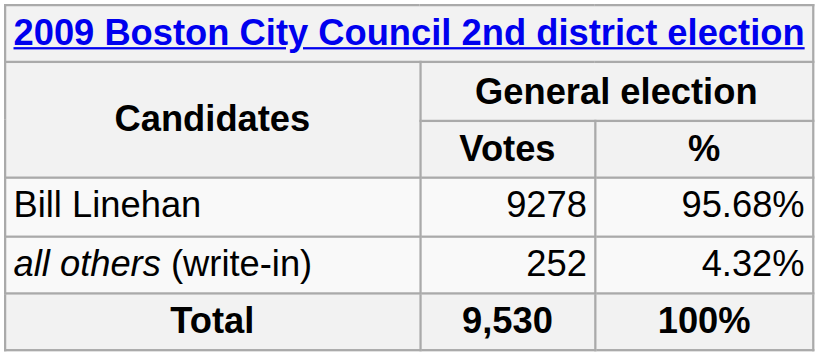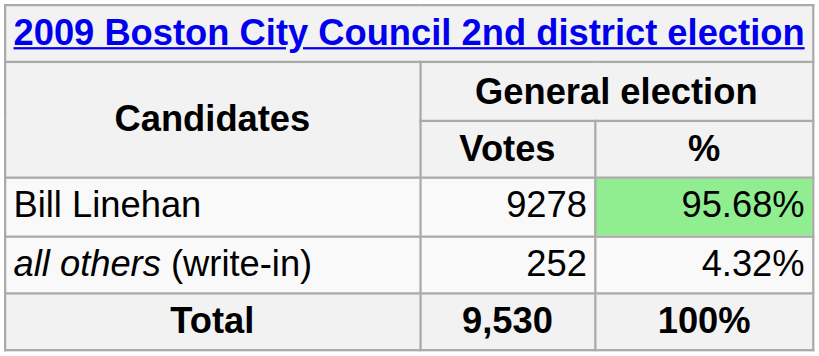(743, 206) no background -> (743, 206) lightgreen background
